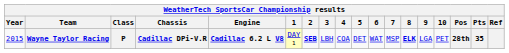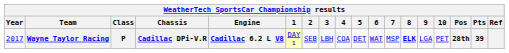(15, 39) 2015 -> (15, 39) 2017
(310, 39) bold -> (310, 39) normal
(480, 39) 35 -> (480, 39) 39
